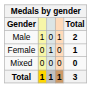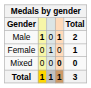(42, 37) normal -> (42, 37) bold
(59, 37) normal -> (59, 37) bold
(59, 63) normal -> (59, 63) bold
